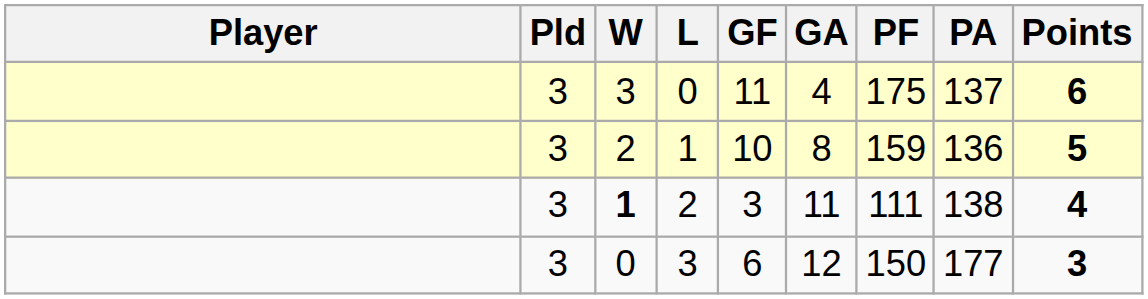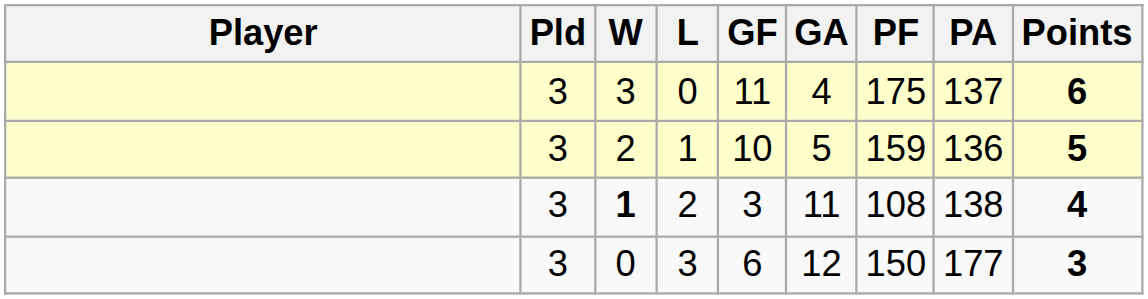(822, 148) 8 -> (822, 148) 5
(896, 206) 111 -> (896, 206) 108
